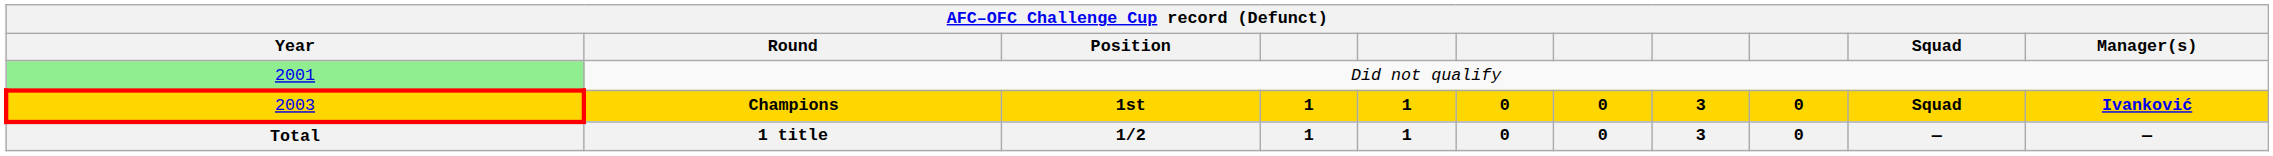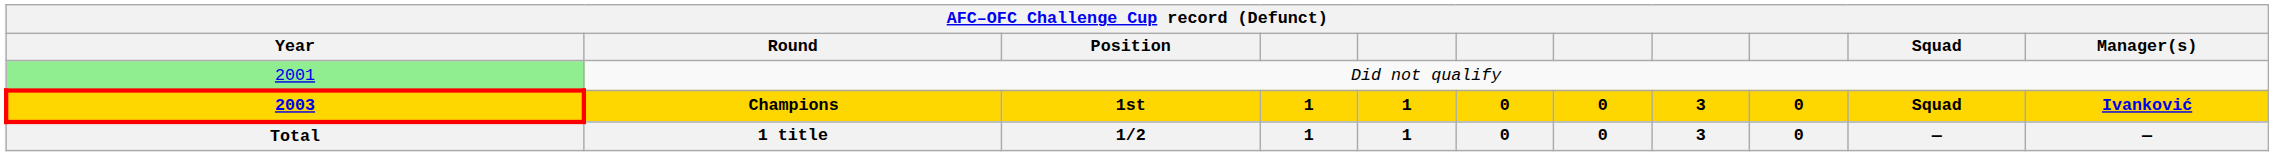(295, 106) normal -> (295, 106) bold
